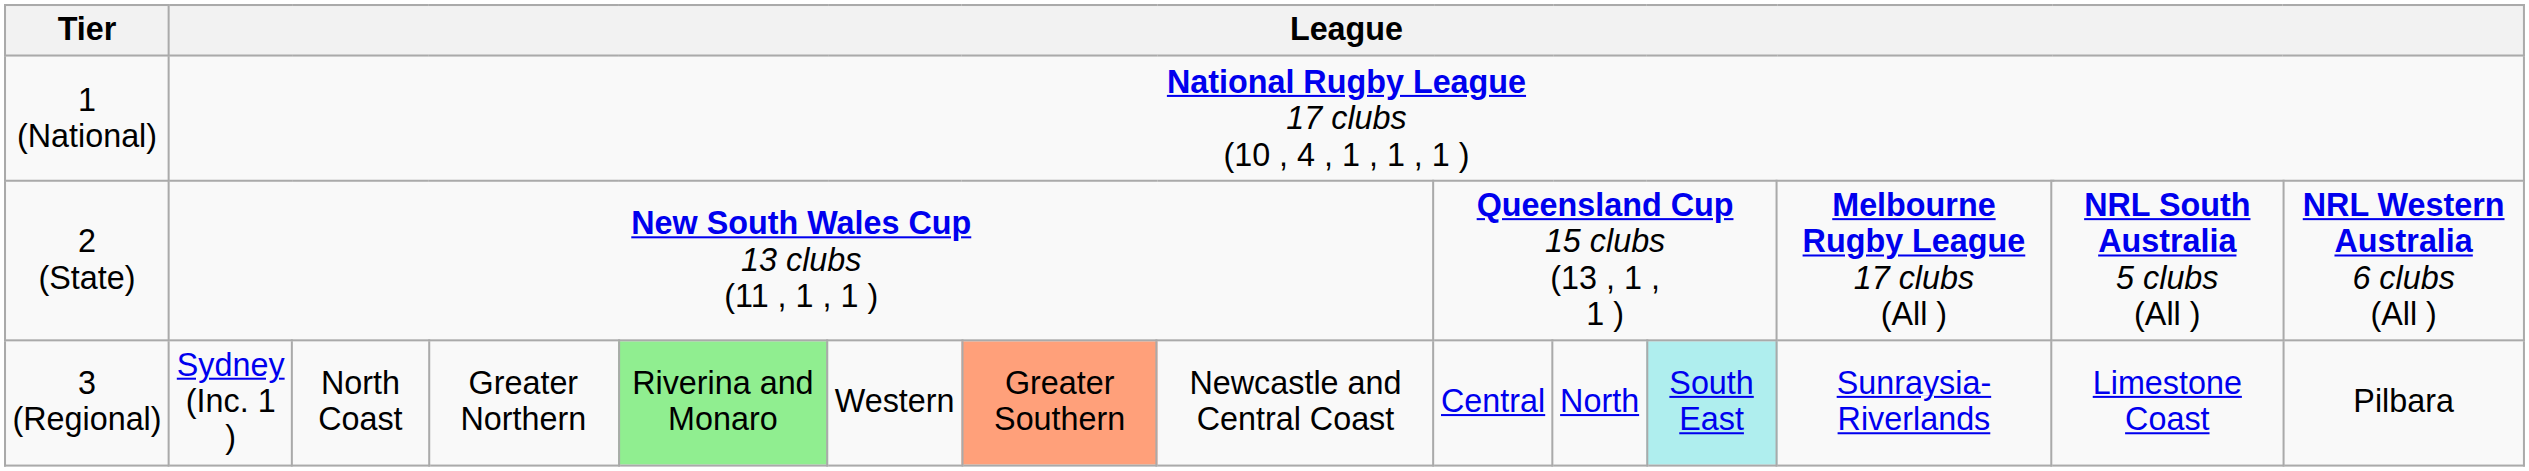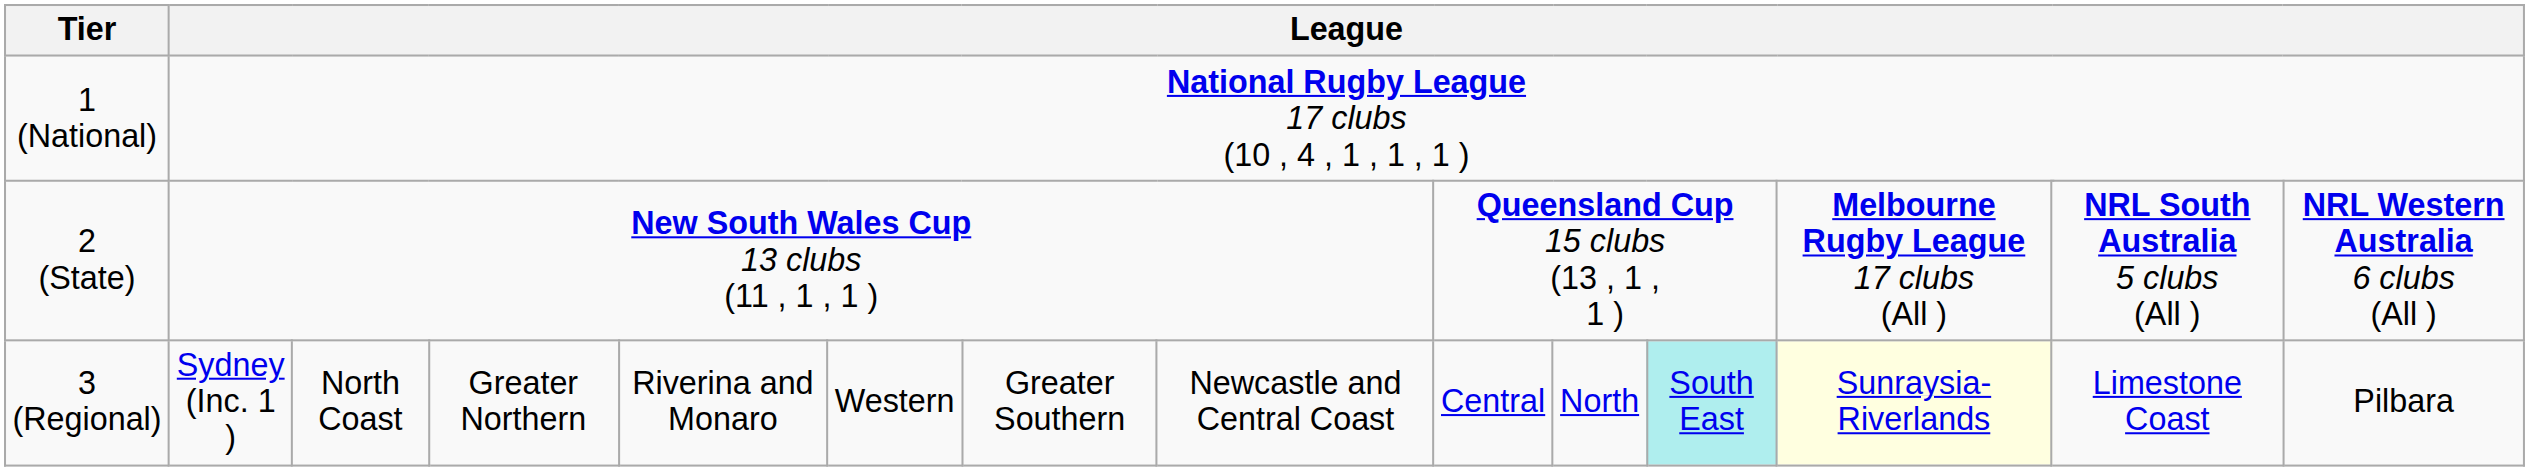(723, 402) lightgreen background -> (723, 402) no background
(1060, 402) lightsalmon background -> (1060, 402) no background
(1914, 402) no background -> (1914, 402) lightyellow background
